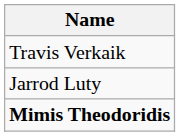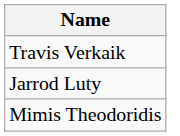(90, 114) bold -> (85, 114) normal
